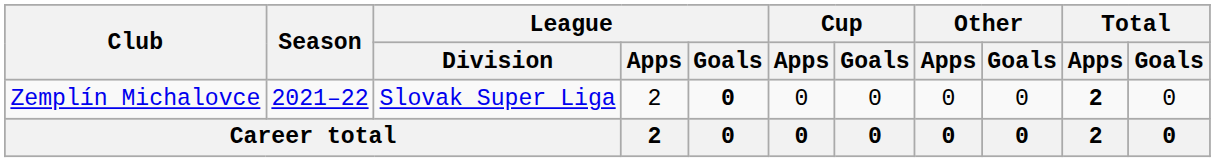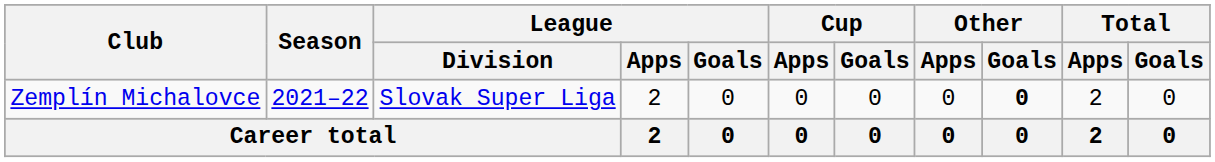(728, 99) bold -> (728, 99) normal
(1022, 99) normal -> (1022, 99) bold
(1096, 99) bold -> (1096, 99) normal
